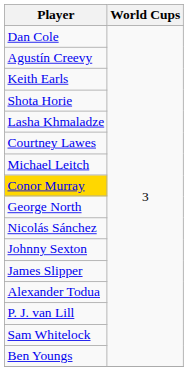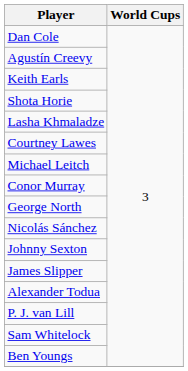(46, 185) gold background -> (46, 185) no background
